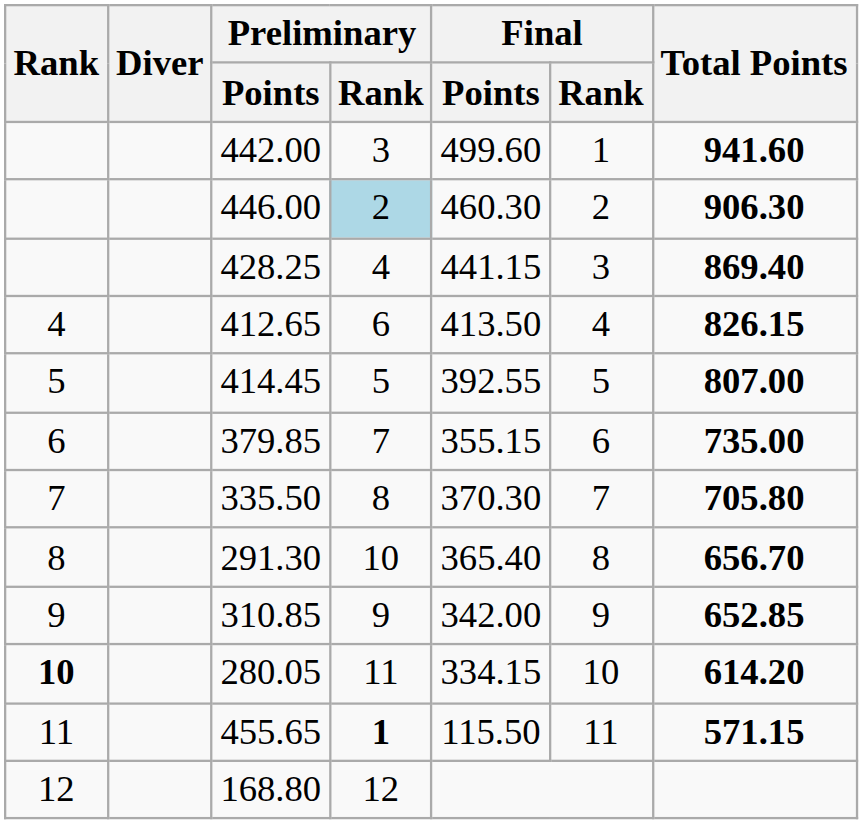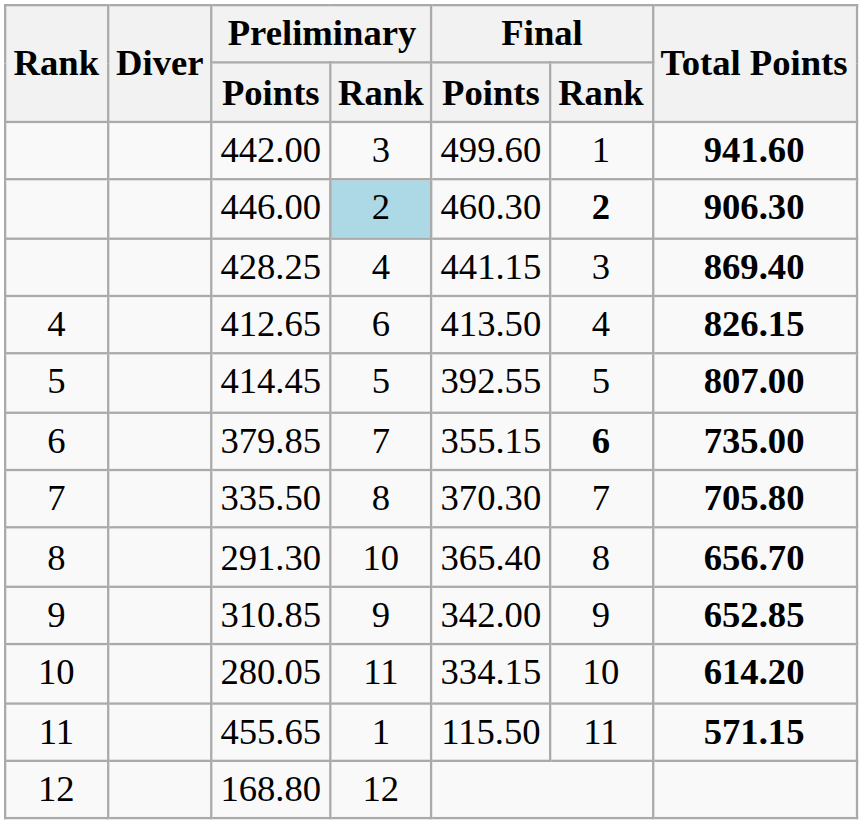(601, 207) normal -> (601, 207) bold
(601, 440) normal -> (601, 440) bold
(56, 672) bold -> (56, 672) normal
(381, 730) bold -> (381, 730) normal
